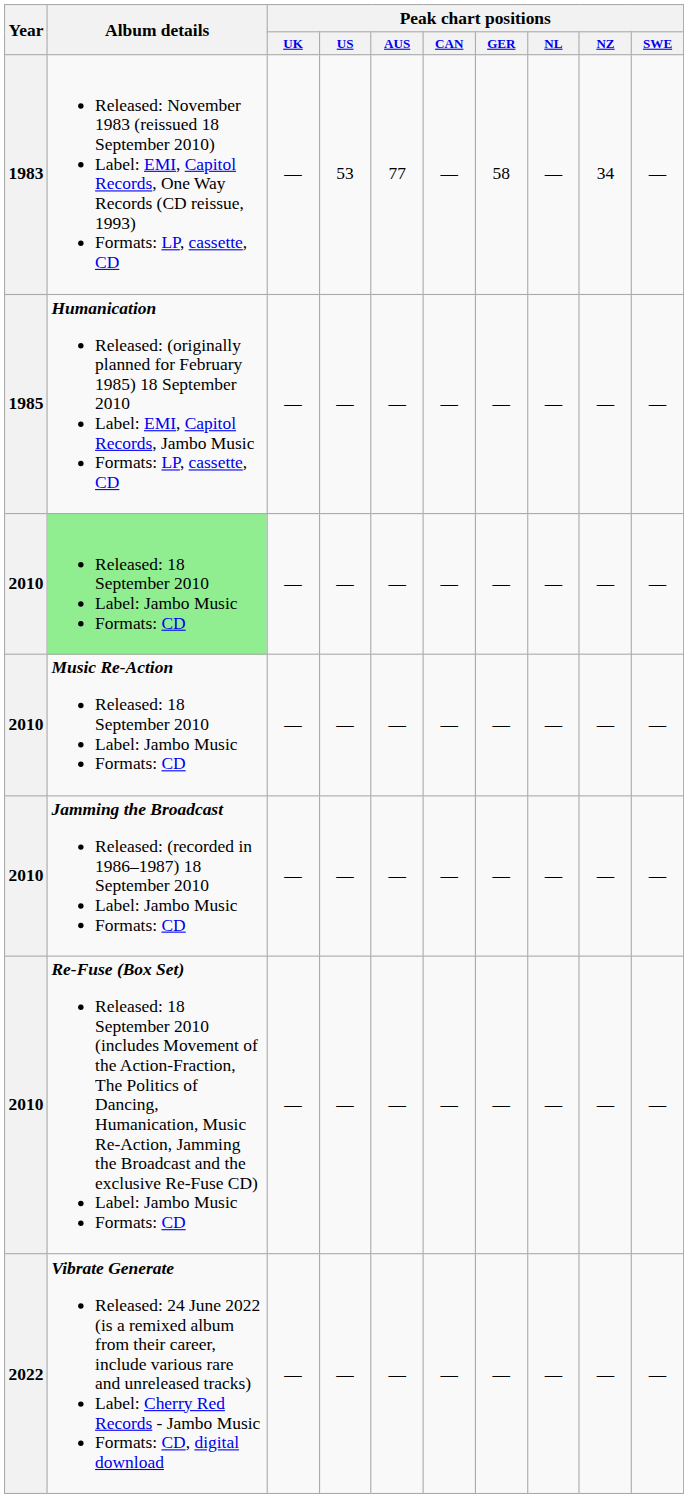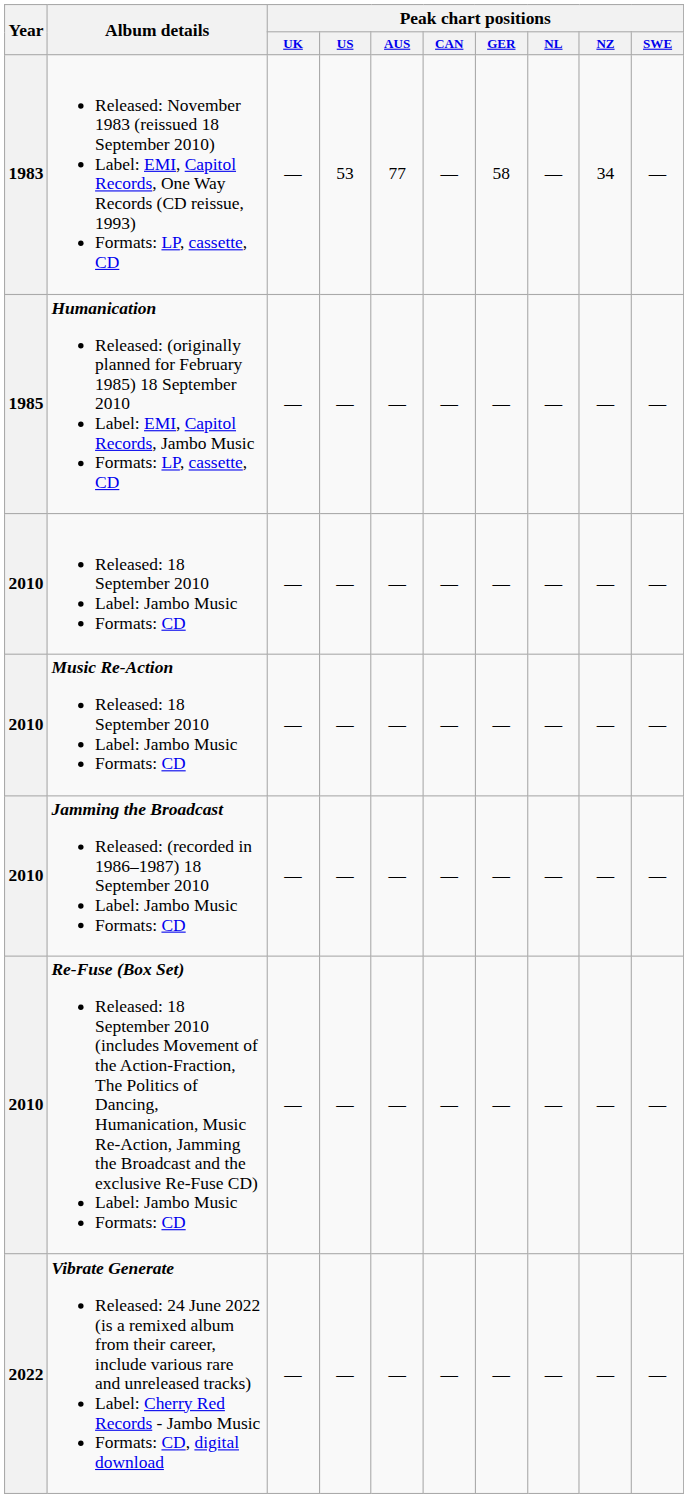(157, 594) lightgreen background -> (157, 594) no background
